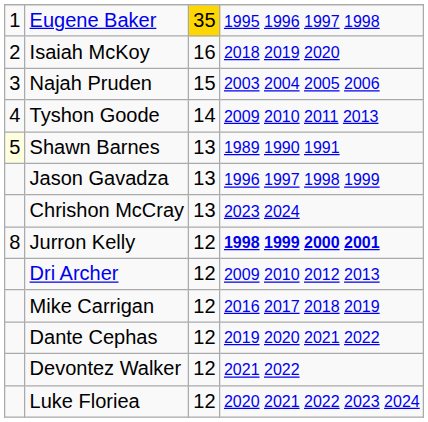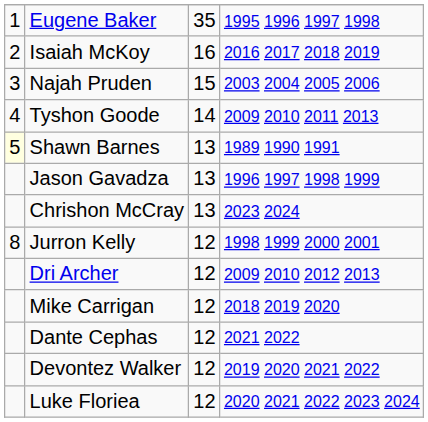(204, 20) gold background -> (204, 20) no background
(282, 52) 2018 2019 2020 -> (302, 52) 2016 2017 2018 2019
(302, 243) bold -> (302, 243) normal
(302, 306) 2016 2017 2018 2019 -> (282, 306) 2018 2019 2020
(302, 338) 2019 2020 2021 2022 -> (262, 338) 2021 2022
(262, 369) 2021 2022 -> (302, 369) 2019 2020 2021 2022
